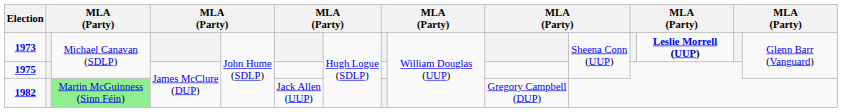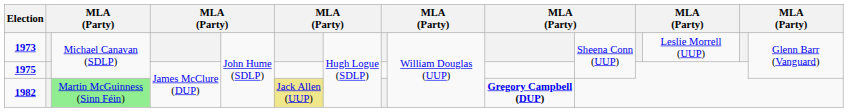(685, 47) bold -> (691, 47) normal
(299, 92) no background -> (299, 92) khaki background
(527, 92) normal -> (530, 92) bold
